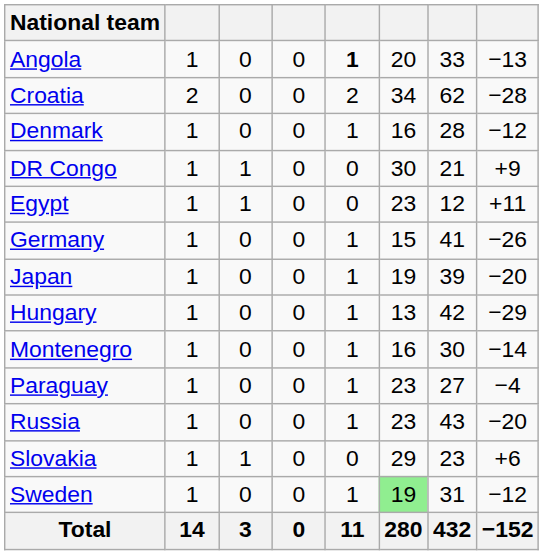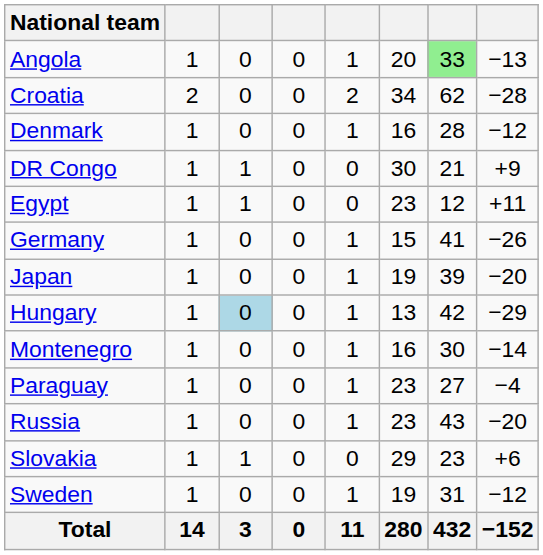(352, 58) bold -> (352, 58) normal
(452, 58) no background -> (452, 58) lightgreen background
(245, 312) no background -> (245, 312) lightblue background
(403, 494) lightgreen background -> (403, 494) no background
